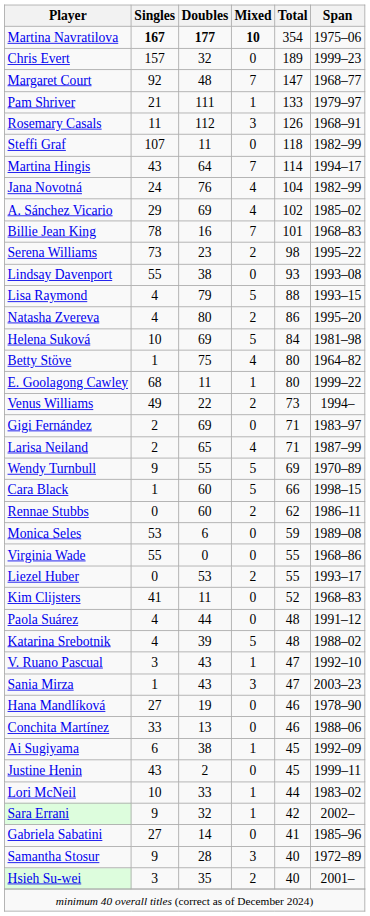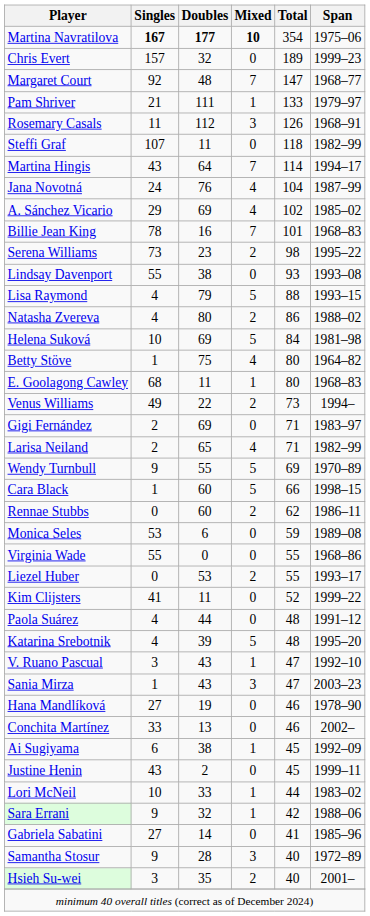(338, 188) 1982–99 -> (338, 188) 1987–99
(338, 317) 1995–20 -> (338, 317) 1988–02
(338, 382) 1999–22 -> (338, 382) 1968–83
(338, 447) 1987–99 -> (338, 447) 1982–99
(338, 598) 1968–83 -> (338, 598) 1999–22
(338, 641) 1988–02 -> (338, 641) 1995–20
(338, 727) 1988–06 -> (338, 727) 2002–
(338, 813) 2002– -> (338, 813) 1988–06
